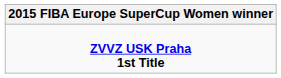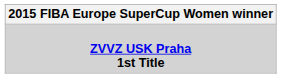(141, 55) no background -> (141, 55) lightgrey background
